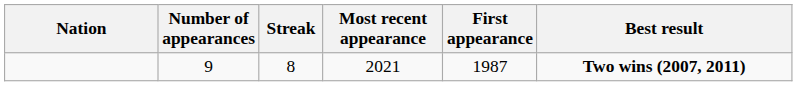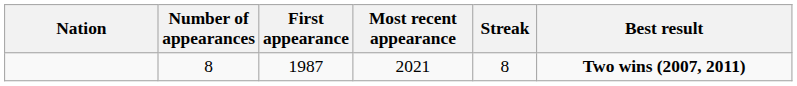columns swapped: (490, 28) <-> (291, 28)
(209, 66) 9 -> (209, 66) 8
